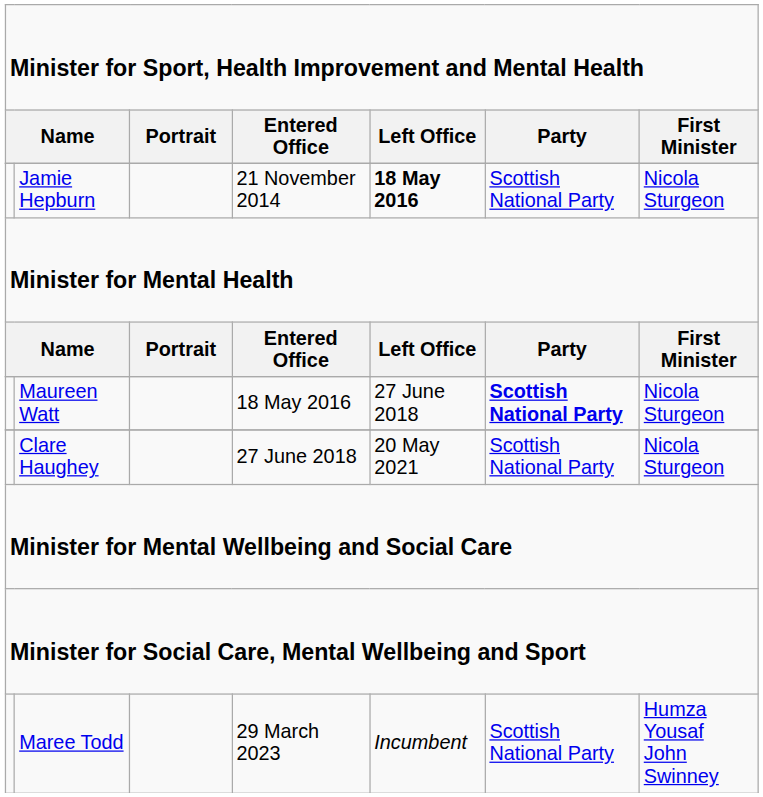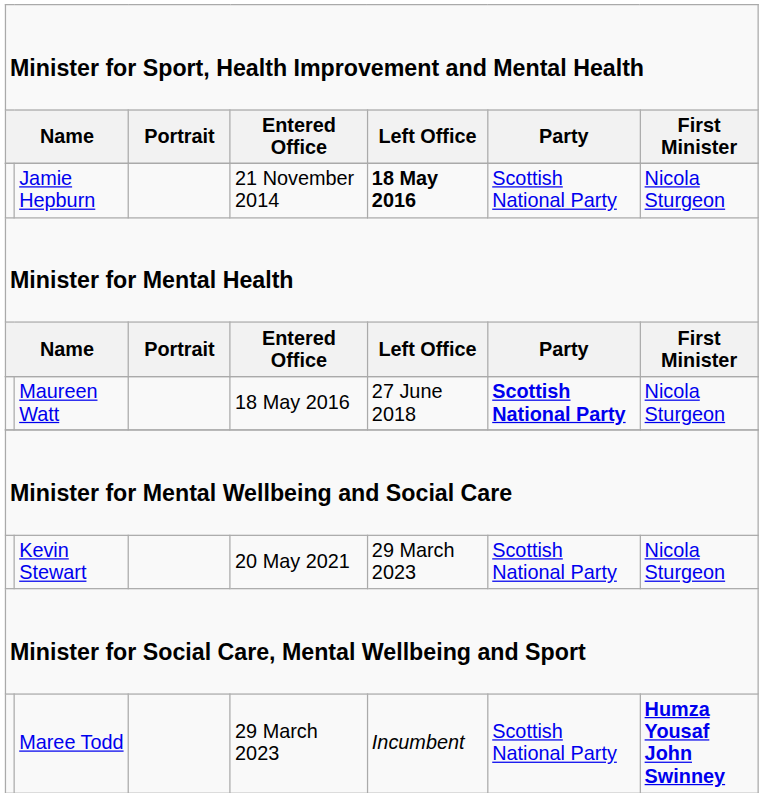- row: (59, 456)
+ row: (53, 562)
(681, 743) normal -> (685, 743) bold
